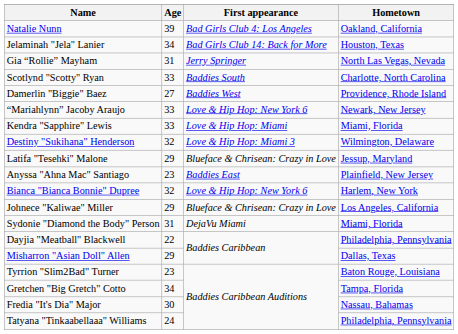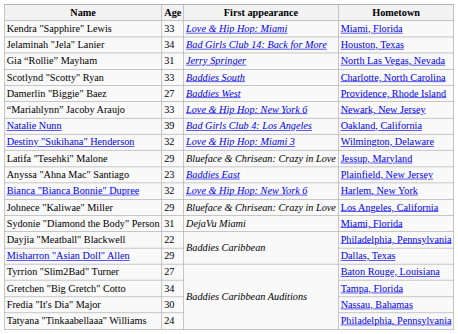rows swapped: (34, 28) <-> (59, 126)
(169, 272) 23 -> (169, 272) 27
